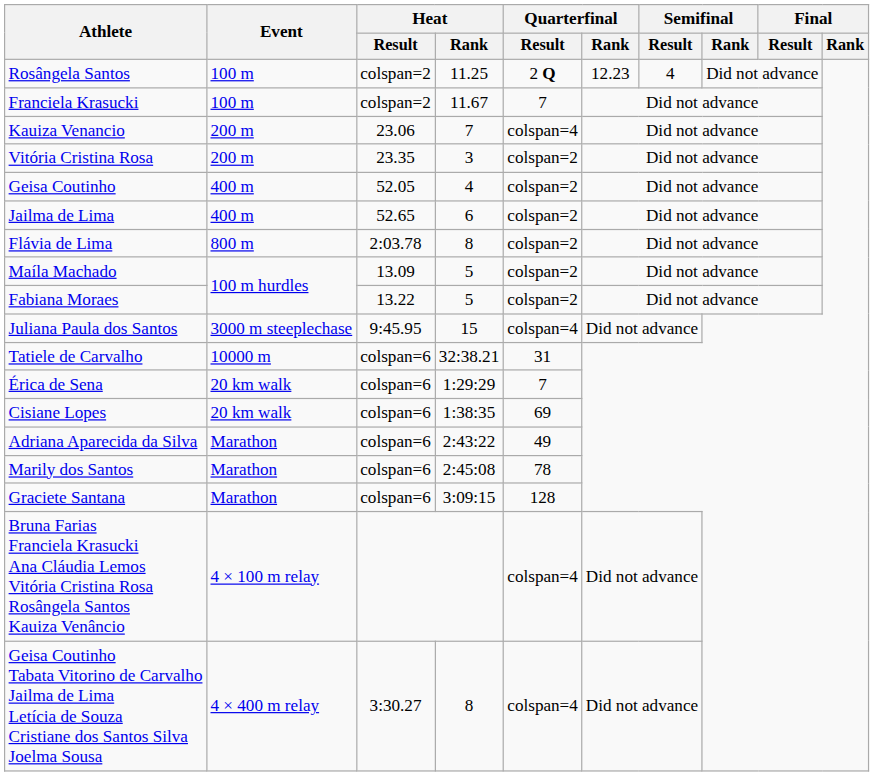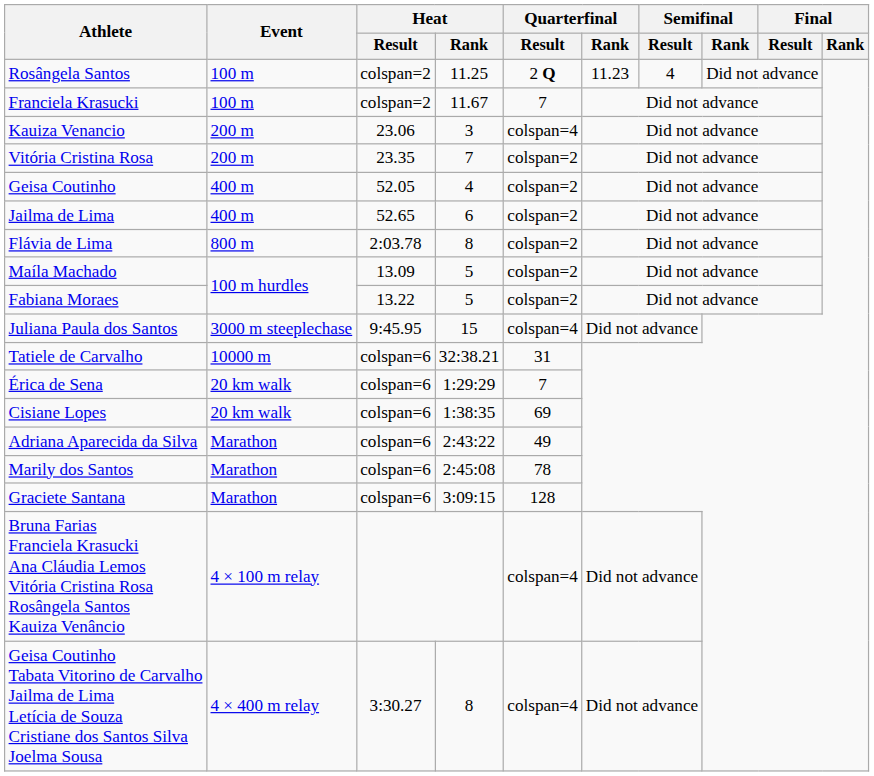(610, 74) 12.23 -> (610, 74) 11.23
(469, 130) 7 -> (469, 130) 3
(469, 158) 3 -> (469, 158) 7
